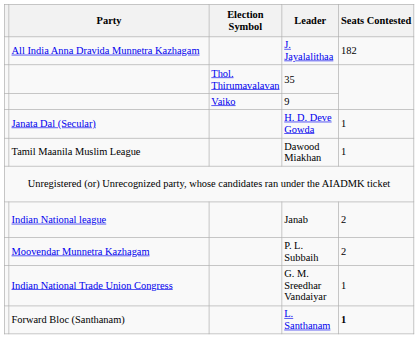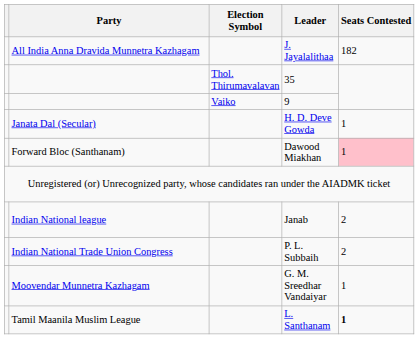(76, 152) Tamil Maanila Muslim League -> (68, 152) Forward Bloc (Santhanam)
(344, 152) no background -> (344, 152) pink background
(81, 251) Moovendar Munnetra Kazhagam -> (92, 251) Indian National Trade Union Congress
(92, 285) Indian National Trade Union Congress -> (81, 285) Moovendar Munnetra Kazhagam
(68, 319) Forward Bloc (Santhanam) -> (76, 319) Tamil Maanila Muslim League
